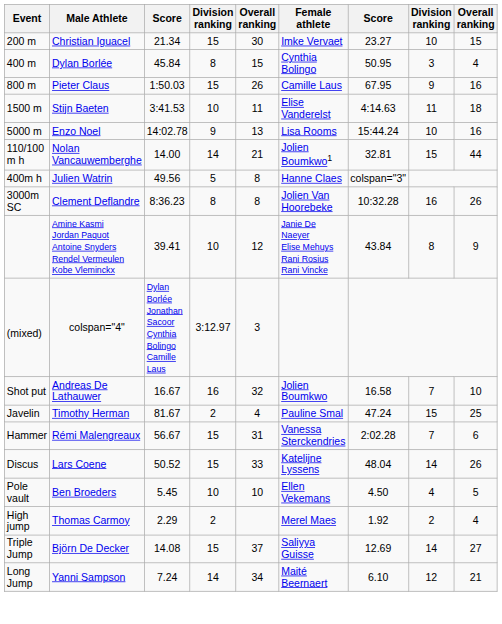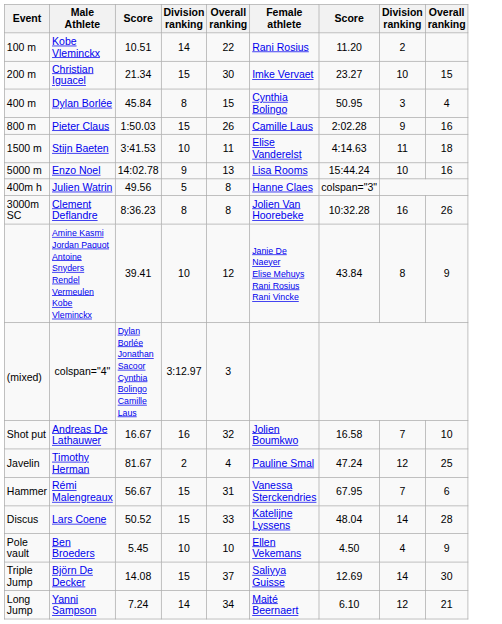+ row: (21, 47)
(378, 86) 67.95 -> (349, 126) 2:02.28
- row: (25, 155)
(431, 414) 15 -> (402, 463) 12
(378, 436) 2:02.28 -> (349, 492) 67.95
(476, 464) 26 -> (447, 520) 28
(476, 493) 5 -> (447, 548) 9
- row: (18, 521)
(476, 549) 27 -> (447, 577) 30
